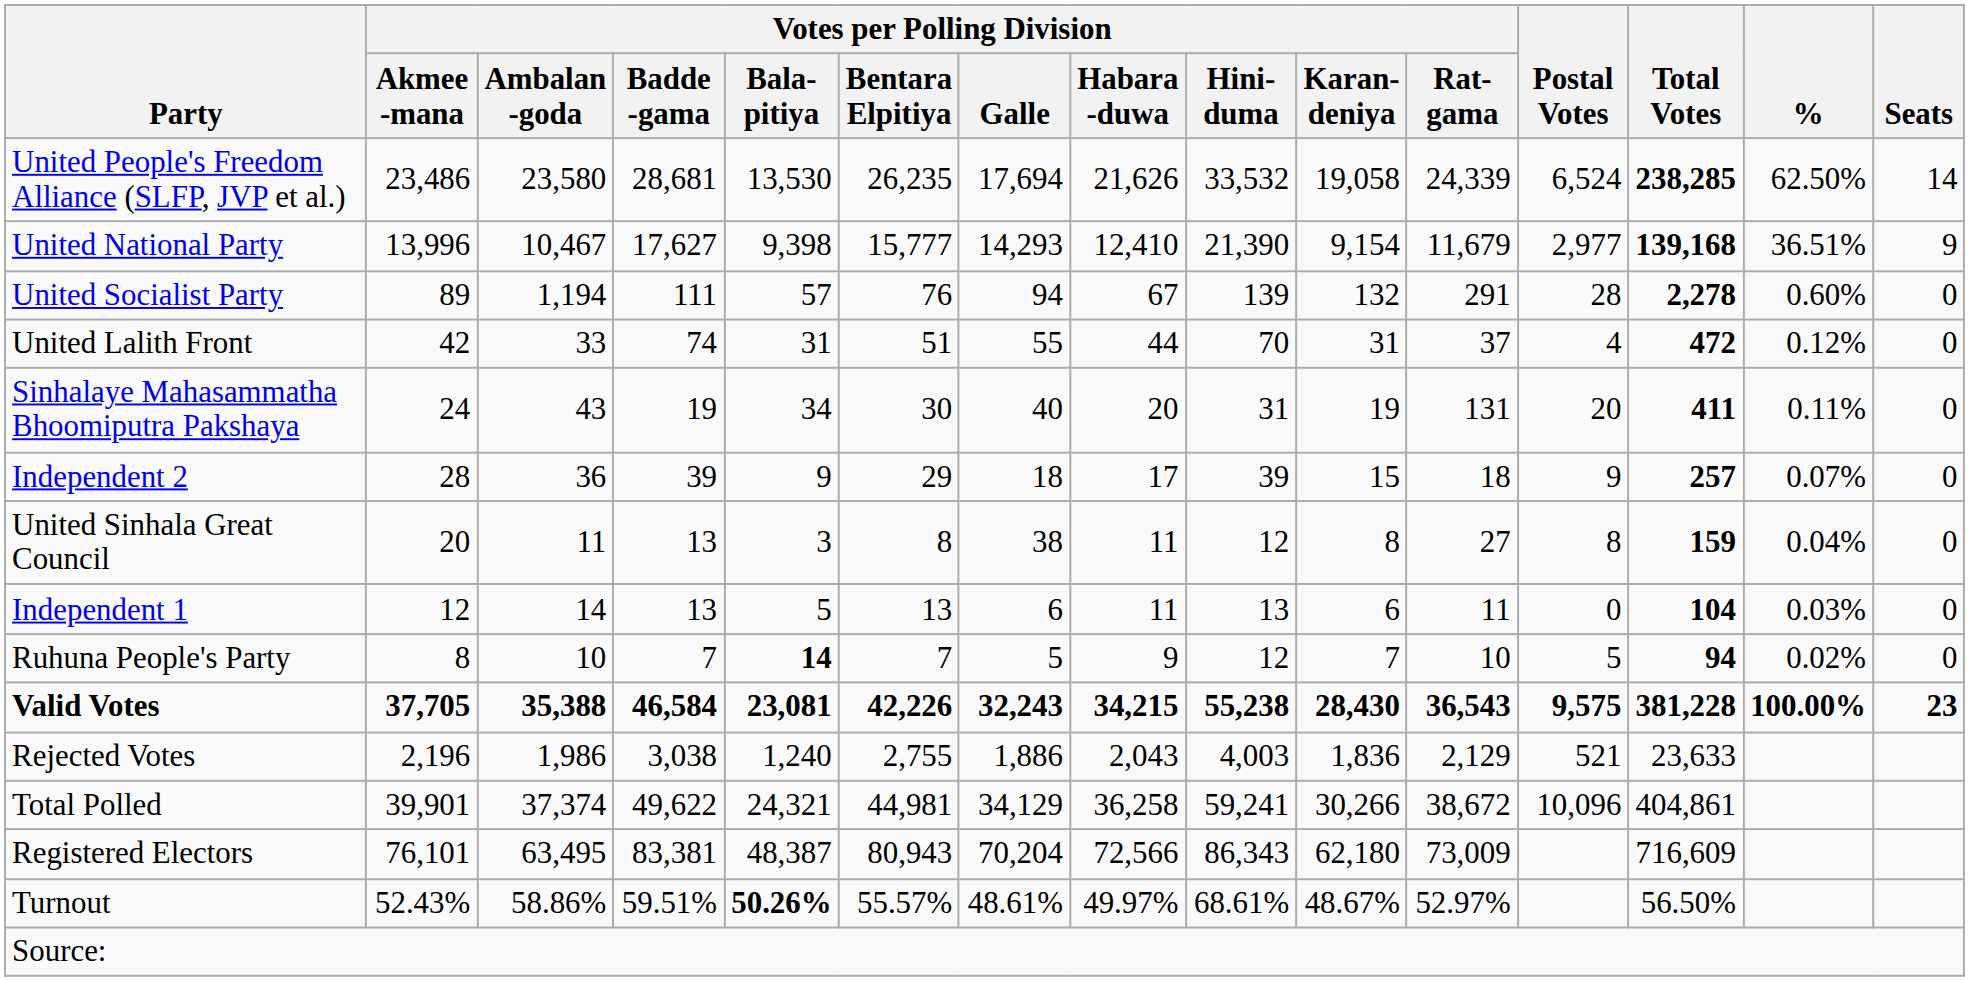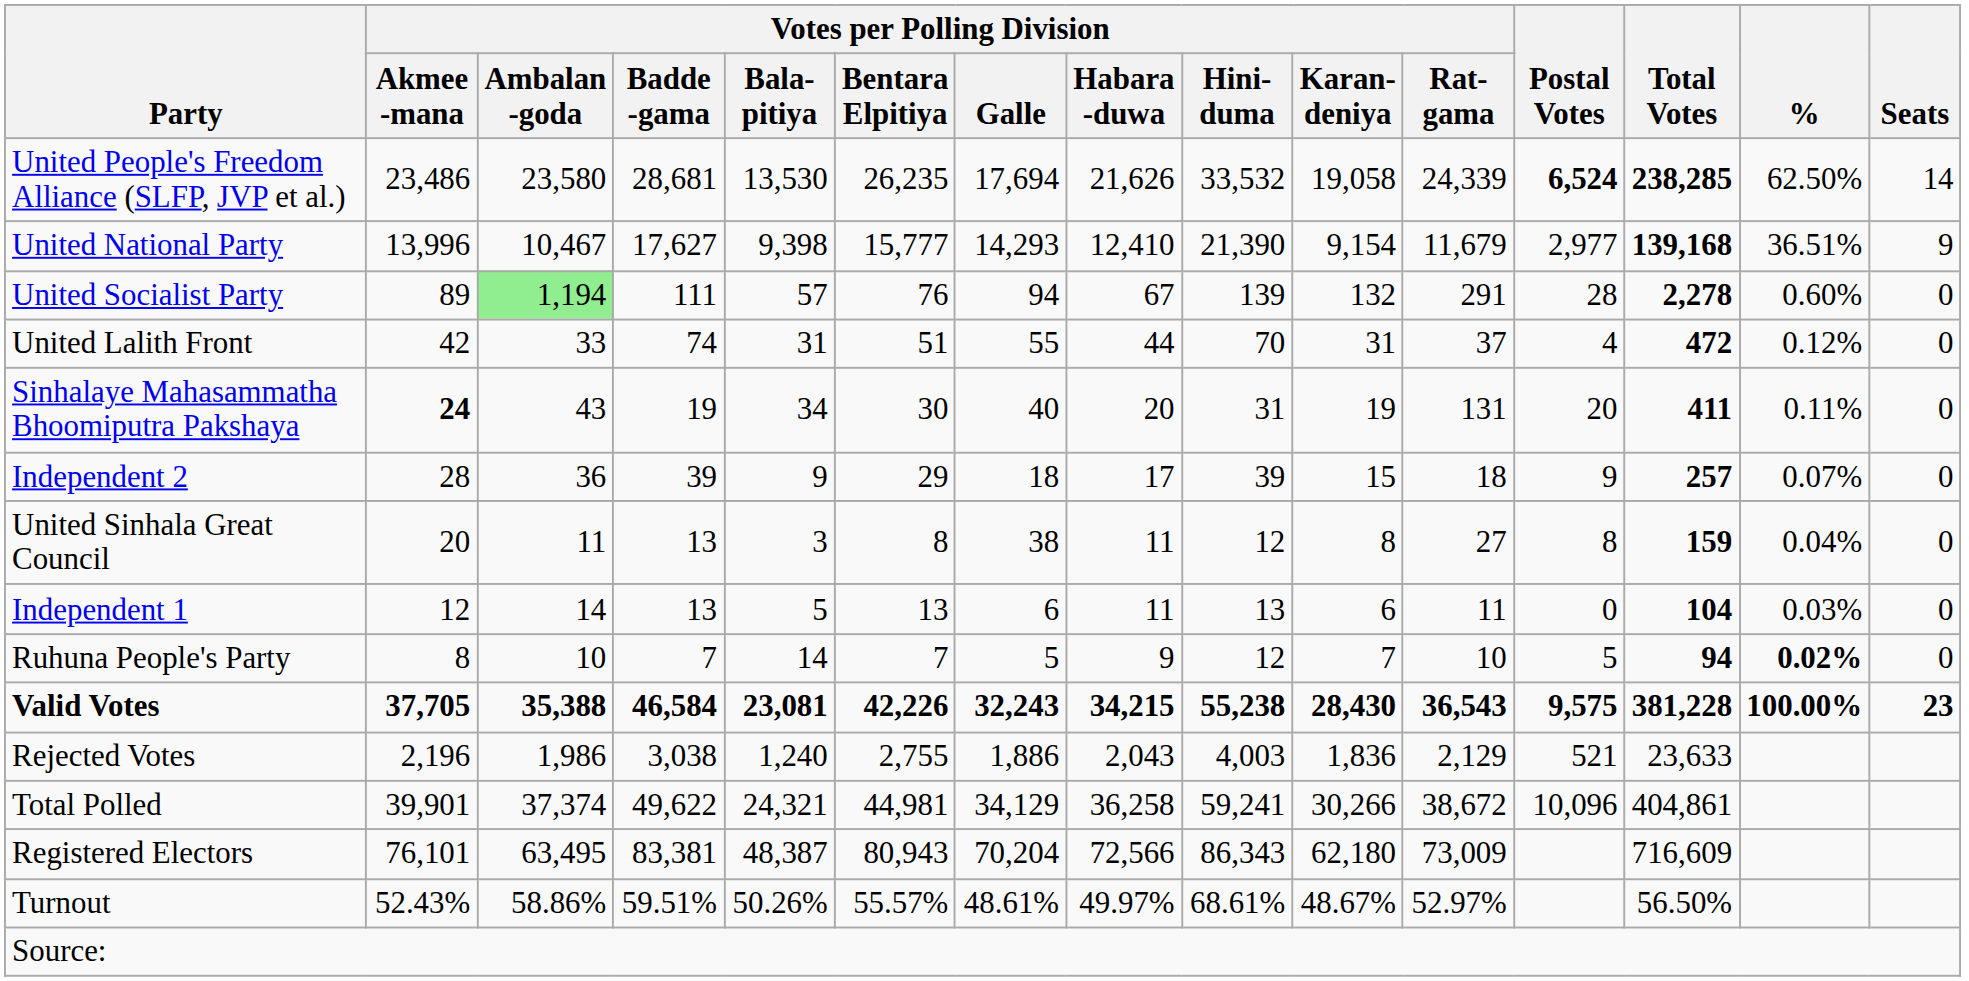(1587, 179) normal -> (1583, 179) bold
(572, 294) no background -> (572, 294) lightgreen background
(455, 409) normal -> (455, 409) bold
(816, 657) bold -> (812, 657) normal
(1826, 657) normal -> (1820, 657) bold
(781, 902) bold -> (780, 902) normal
